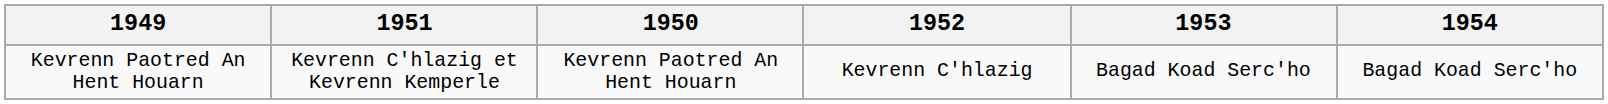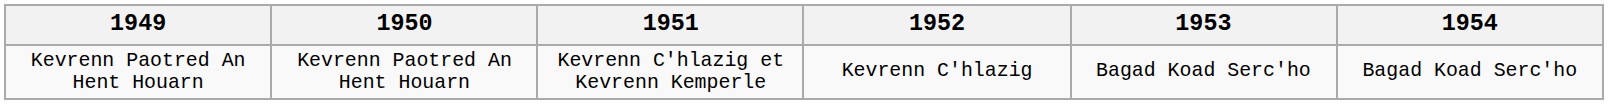columns swapped: (671, 24) <-> (404, 24)
